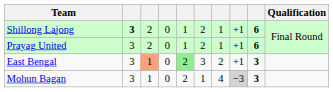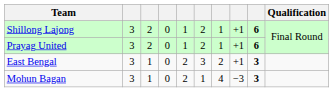(132, 29) bold -> (132, 29) normal
(150, 62) lightsalmon background -> (150, 62) no background
(185, 62) lightgreen background -> (185, 62) no background
(239, 78) lightgrey background -> (239, 78) no background
